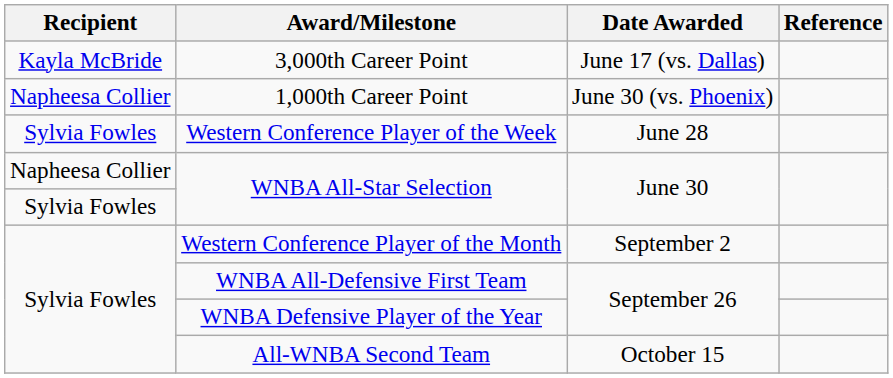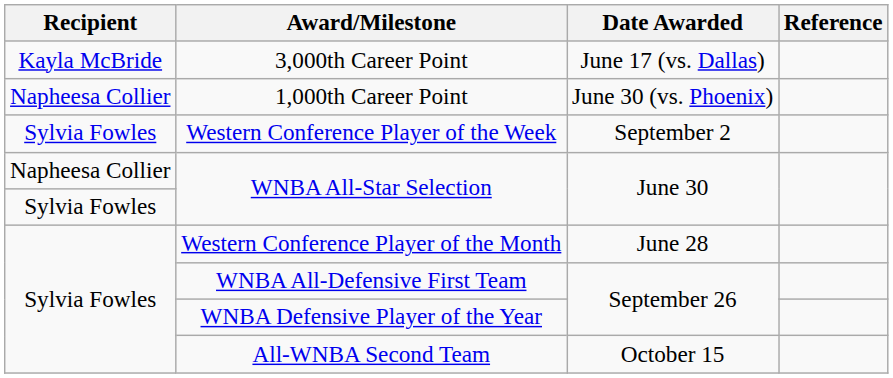(673, 133) June 28 -> (673, 133) September 2
(673, 243) September 2 -> (673, 243) June 28
